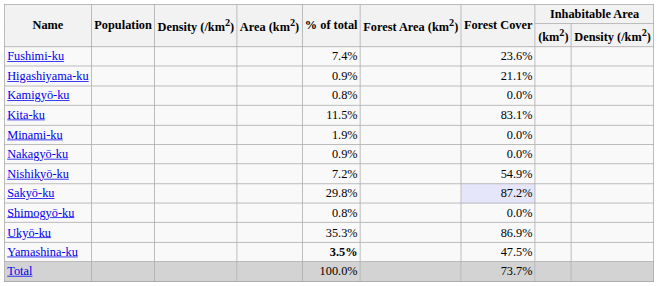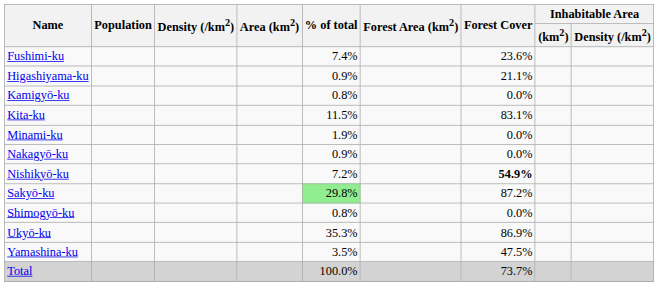(517, 173) normal -> (516, 173) bold
(342, 193) no background -> (342, 193) lightgreen background
(517, 193) lavender background -> (517, 193) no background
(344, 252) bold -> (345, 252) normal
